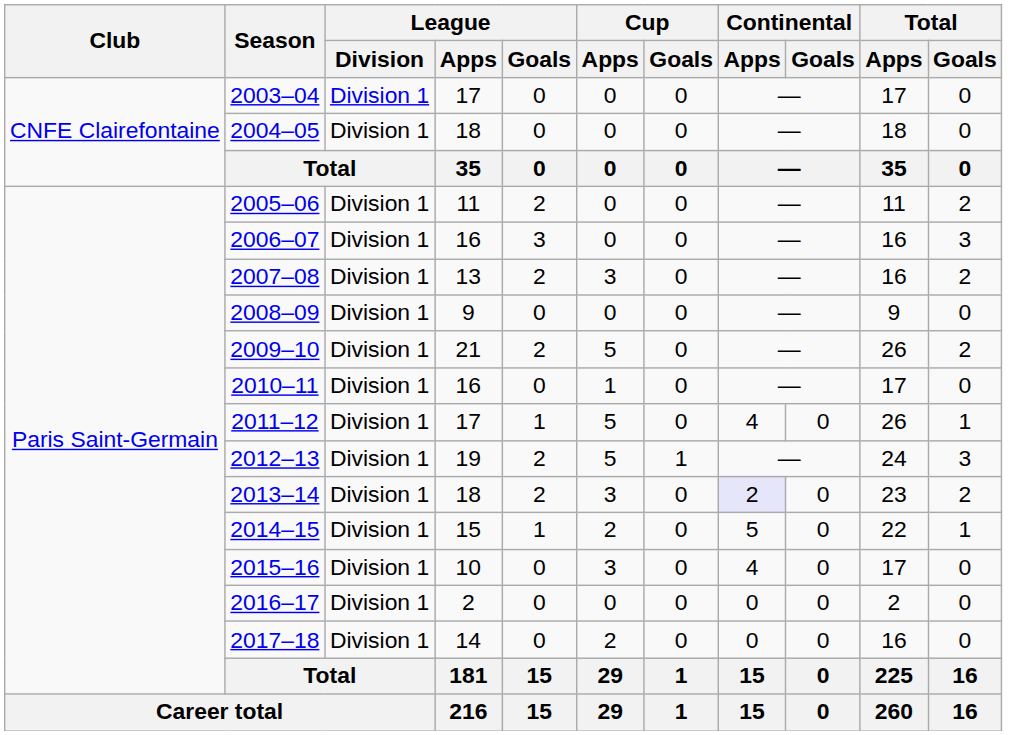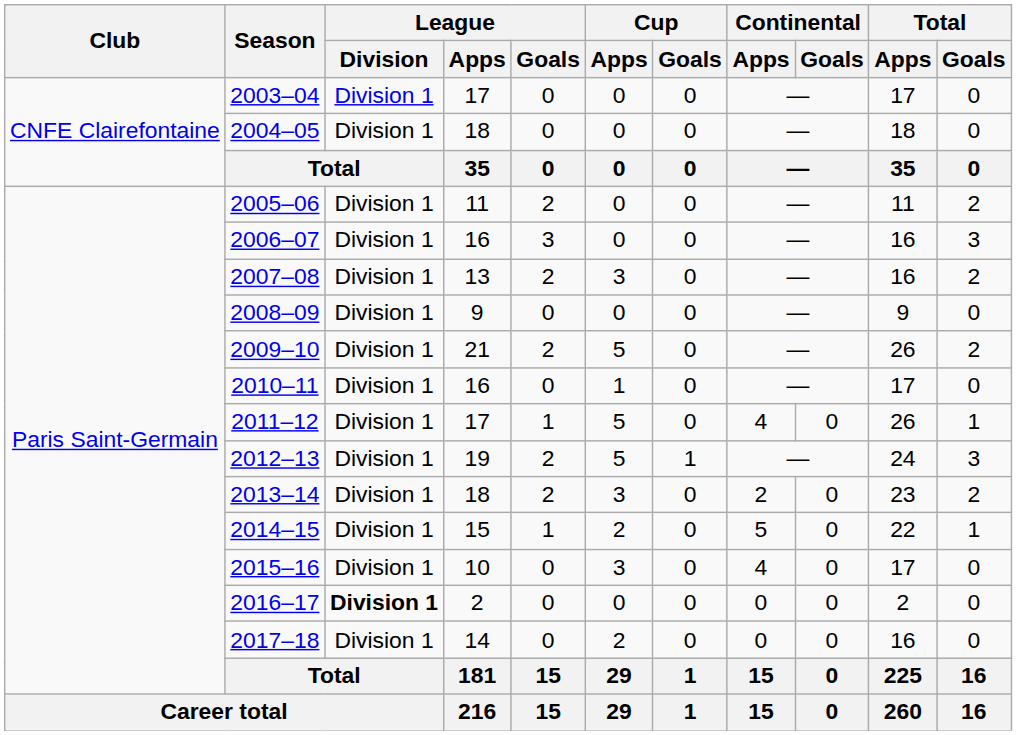(752, 494) lavender background -> (761, 494) no background
(380, 603) normal -> (384, 603) bold
